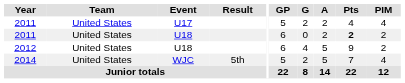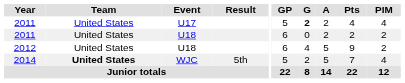(305, 22) normal -> (307, 22) bold
(351, 35) bold -> (352, 35) normal
(102, 59) normal -> (104, 59) bold
